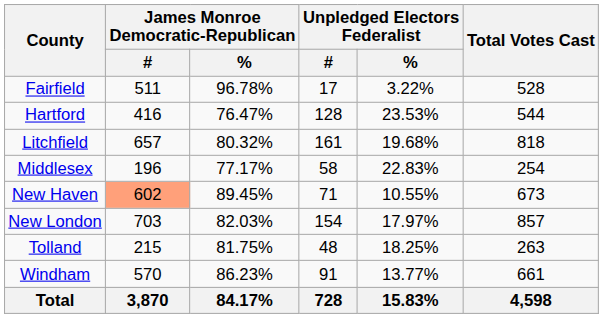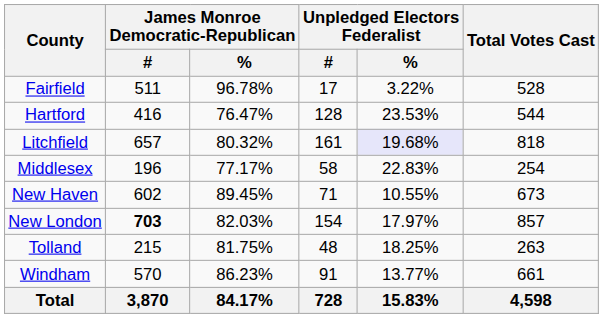(410, 141) no background -> (410, 141) lavender background
(148, 194) lightsalmon background -> (148, 194) no background
(148, 221) normal -> (148, 221) bold
